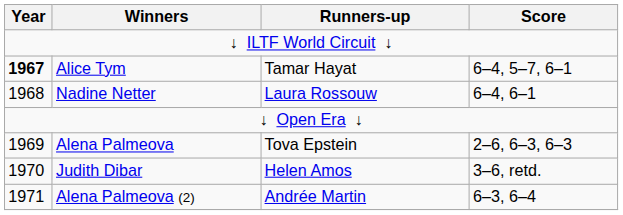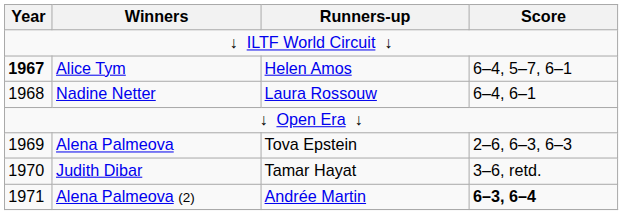(310, 68) Tamar Hayat -> (308, 68) Helen Amos
(308, 171) Helen Amos -> (310, 171) Tamar Hayat
(505, 196) normal -> (505, 196) bold
